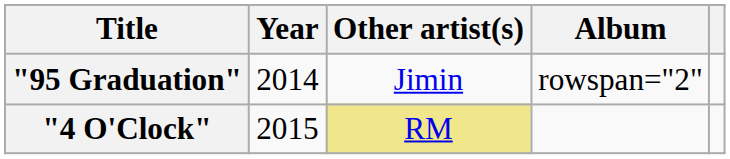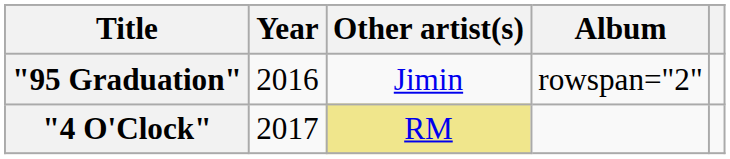(287, 78) 2014 -> (287, 78) 2016
(287, 128) 2015 -> (287, 128) 2017
